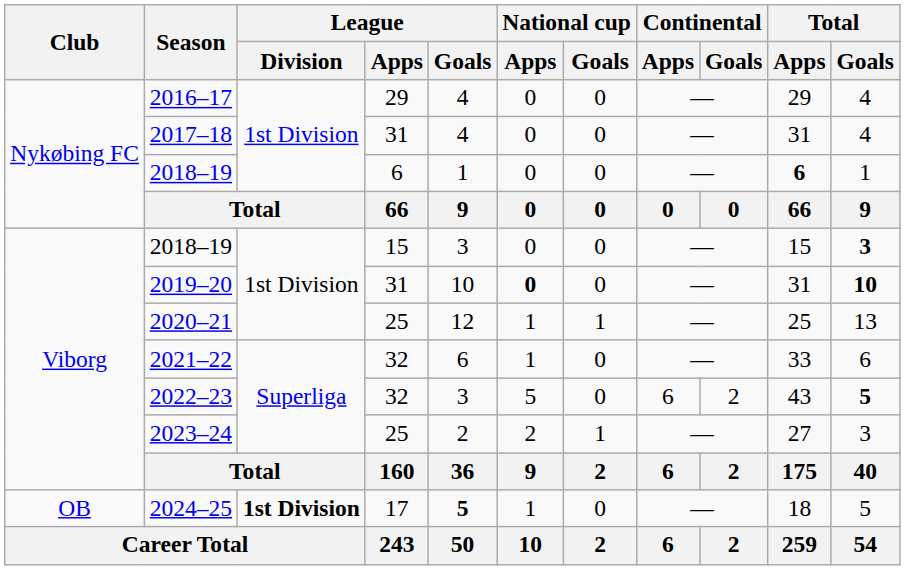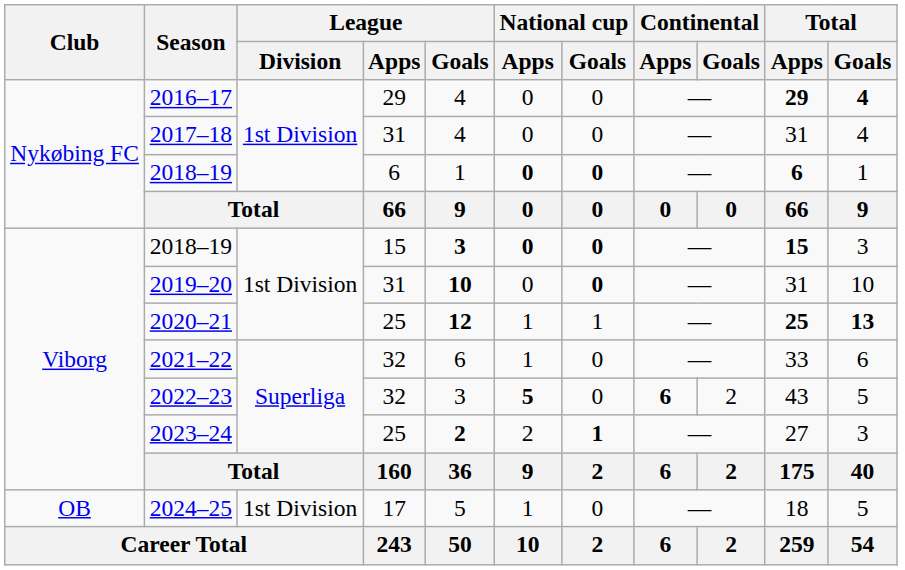(799, 97) normal -> (797, 97) bold
(865, 97) normal -> (863, 97) bold
(530, 172) normal -> (528, 172) bold
(600, 172) normal -> (597, 172) bold
(463, 246) normal -> (460, 246) bold
(530, 246) normal -> (528, 246) bold
(600, 246) normal -> (597, 246) bold
(799, 246) normal -> (797, 246) bold
(865, 246) bold -> (863, 246) normal
(463, 284) normal -> (460, 284) bold
(530, 284) bold -> (528, 284) normal
(600, 284) normal -> (597, 284) bold
(865, 284) bold -> (863, 284) normal
(463, 321) normal -> (460, 321) bold
(799, 321) normal -> (797, 321) bold
(865, 321) normal -> (863, 321) bold
(530, 396) normal -> (528, 396) bold
(668, 396) normal -> (665, 396) bold
(865, 396) bold -> (863, 396) normal
(463, 433) normal -> (460, 433) bold
(600, 433) normal -> (597, 433) bold
(301, 508) bold -> (300, 508) normal
(463, 508) bold -> (460, 508) normal
